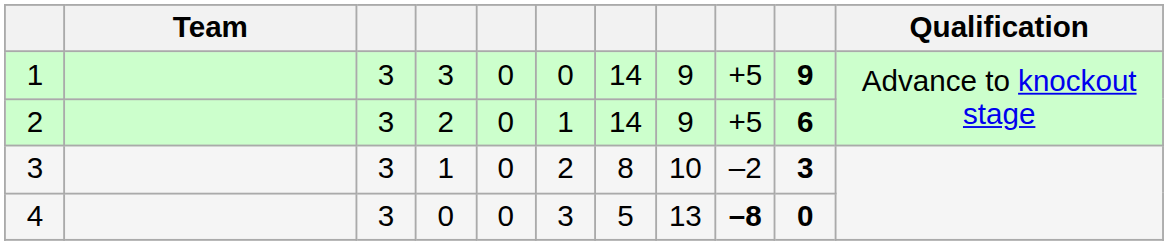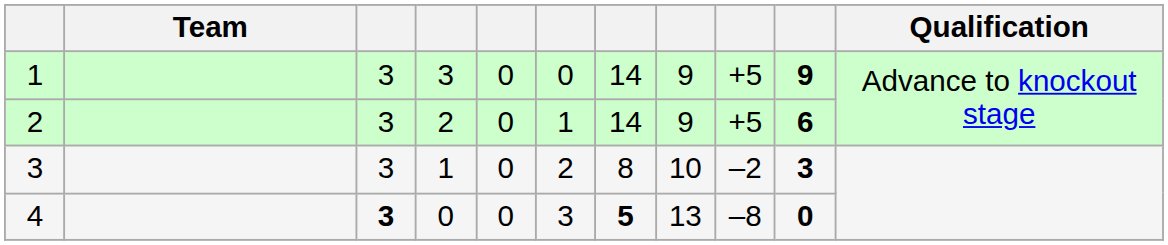(386, 215) normal -> (386, 215) bold
(625, 215) normal -> (625, 215) bold
(745, 215) bold -> (745, 215) normal
